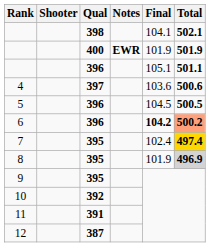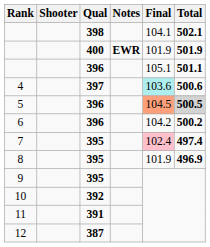(158, 86) no background -> (158, 86) paleturquoise background
(158, 104) no background -> (158, 104) lightsalmon background
(190, 104) no background -> (190, 104) lightgrey background
(158, 123) bold -> (158, 123) normal
(190, 123) lightsalmon background -> (190, 123) no background
(158, 141) no background -> (158, 141) pink background
(190, 141) gold background -> (190, 141) no background
(190, 159) lightgrey background -> (190, 159) no background
